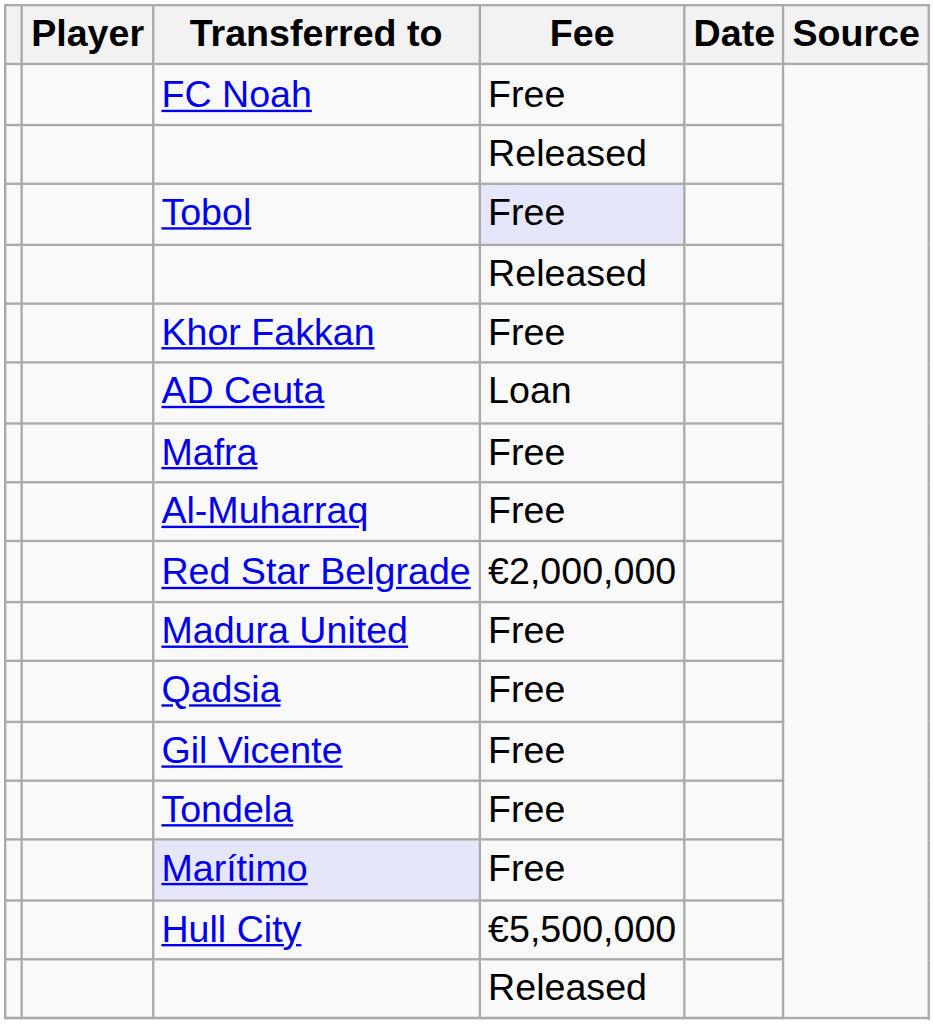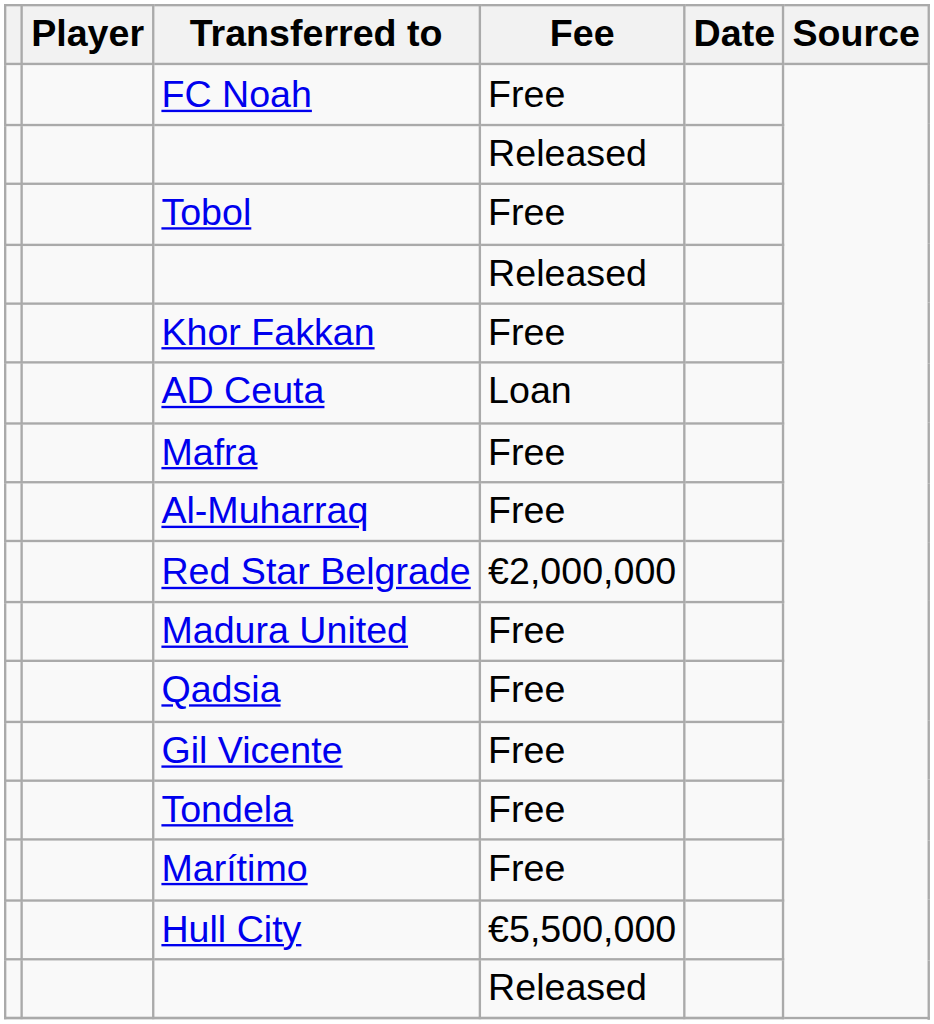(527, 213) lavender background -> (527, 213) no background
(235, 869) lavender background -> (235, 869) no background
